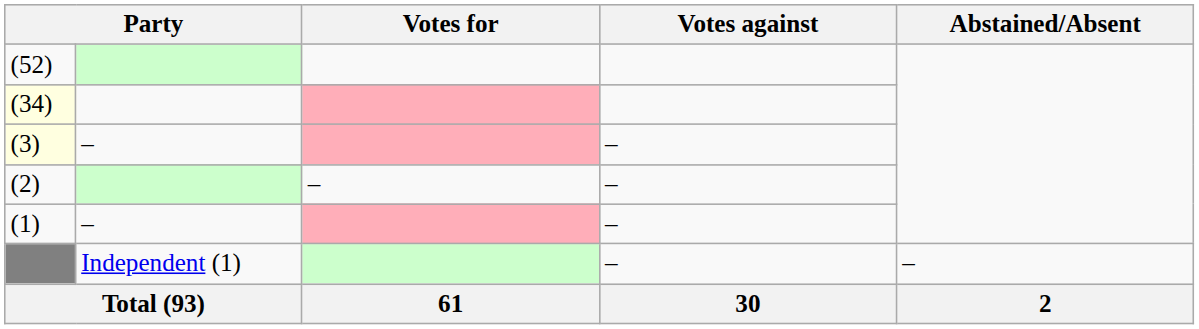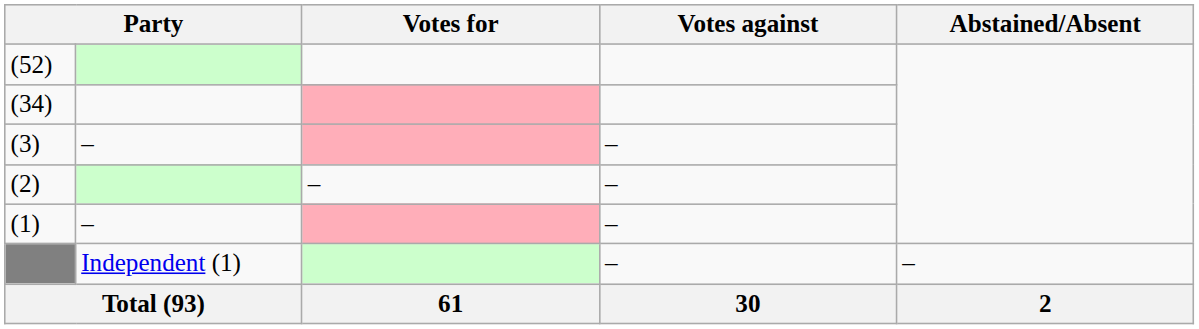(31, 104) lightyellow background -> (31, 104) no background
(25, 143) lightyellow background -> (25, 143) no background
